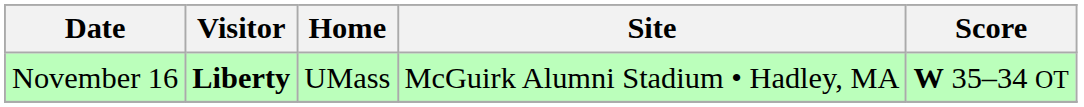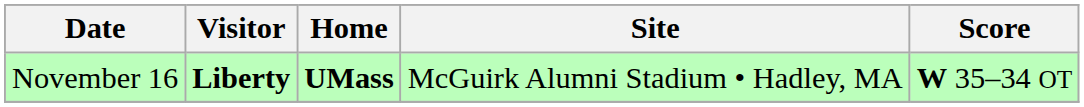(347, 76) normal -> (349, 76) bold
